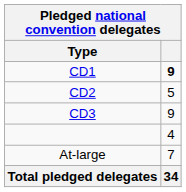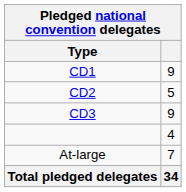(171, 72) bold -> (171, 72) normal
